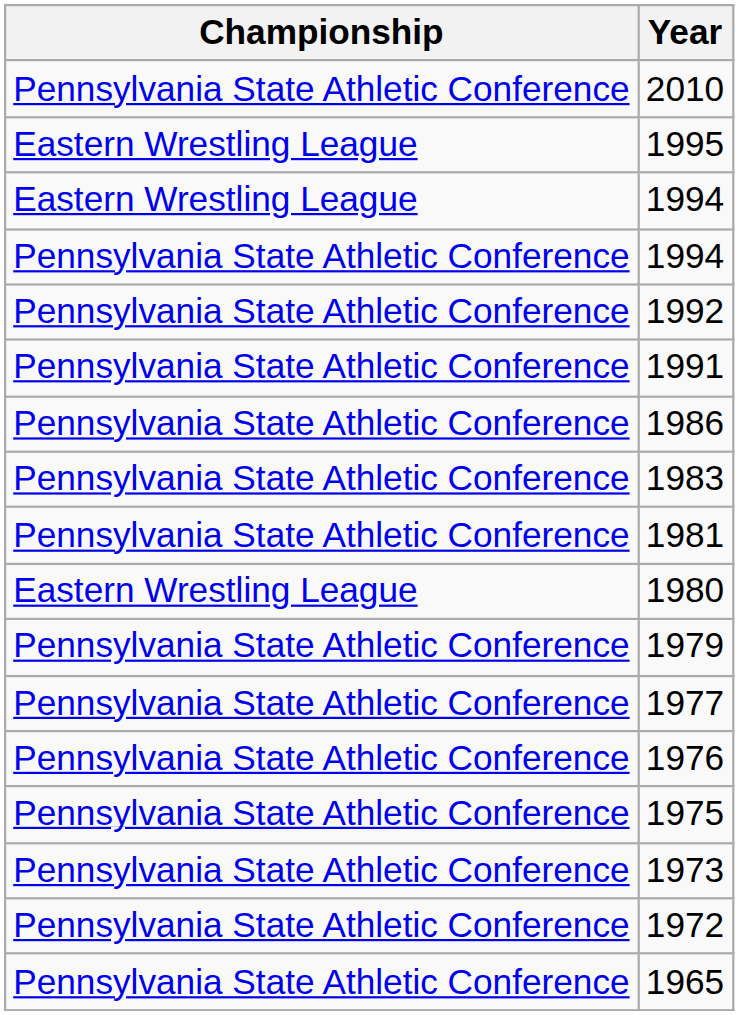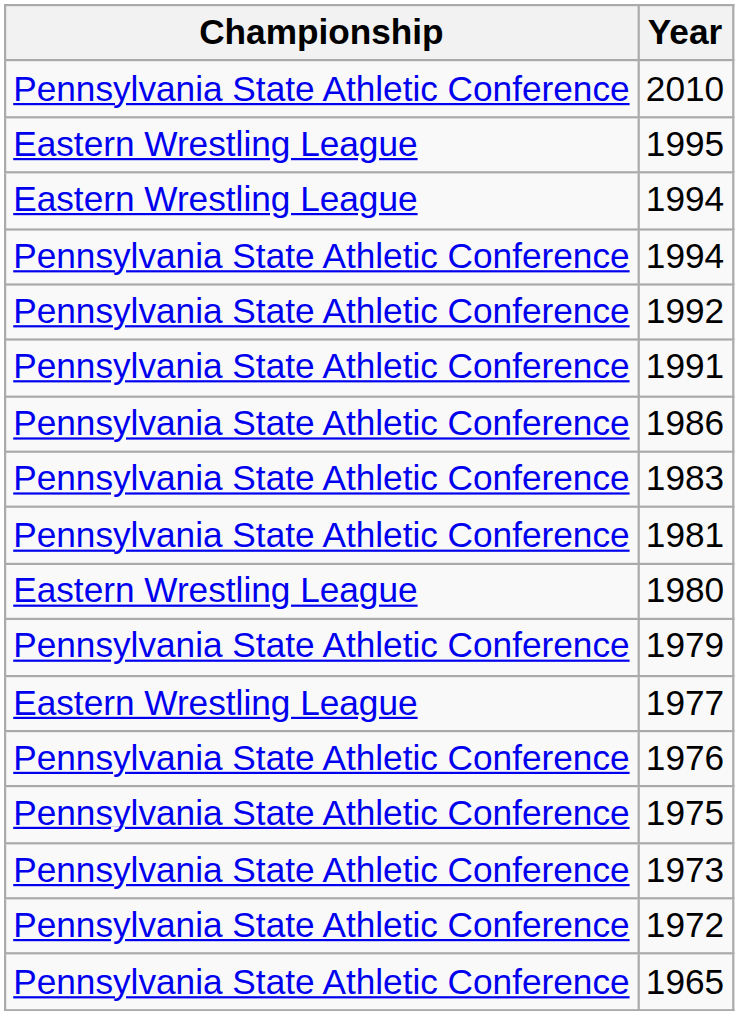(321, 702) Pennsylvania State Athletic Conference -> (215, 702) Eastern Wrestling League
